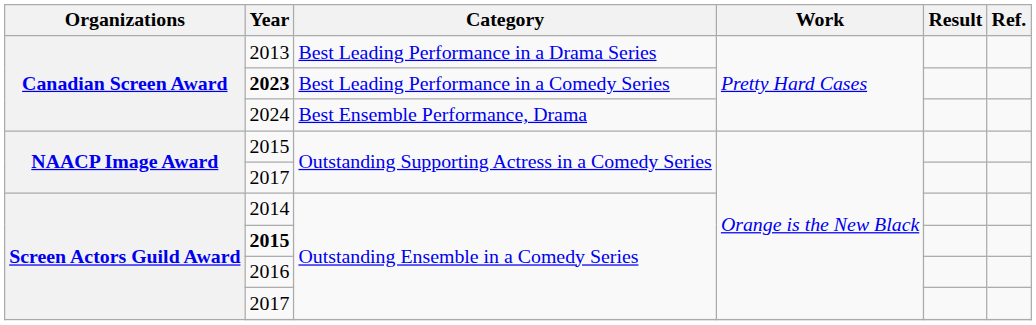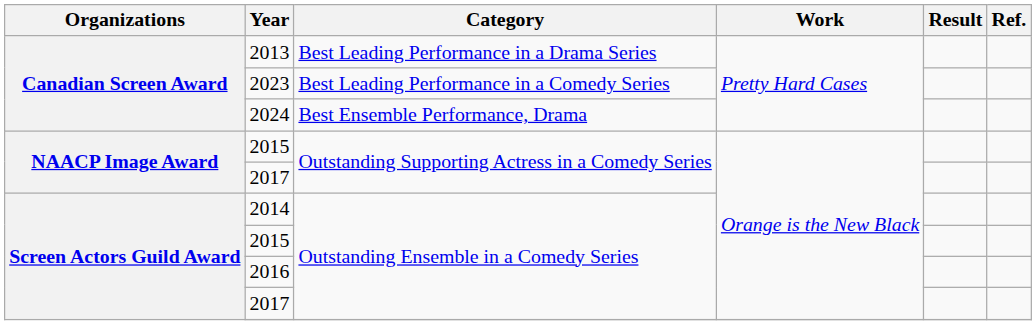(269, 83) bold -> (269, 83) normal
(269, 240) bold -> (269, 240) normal
